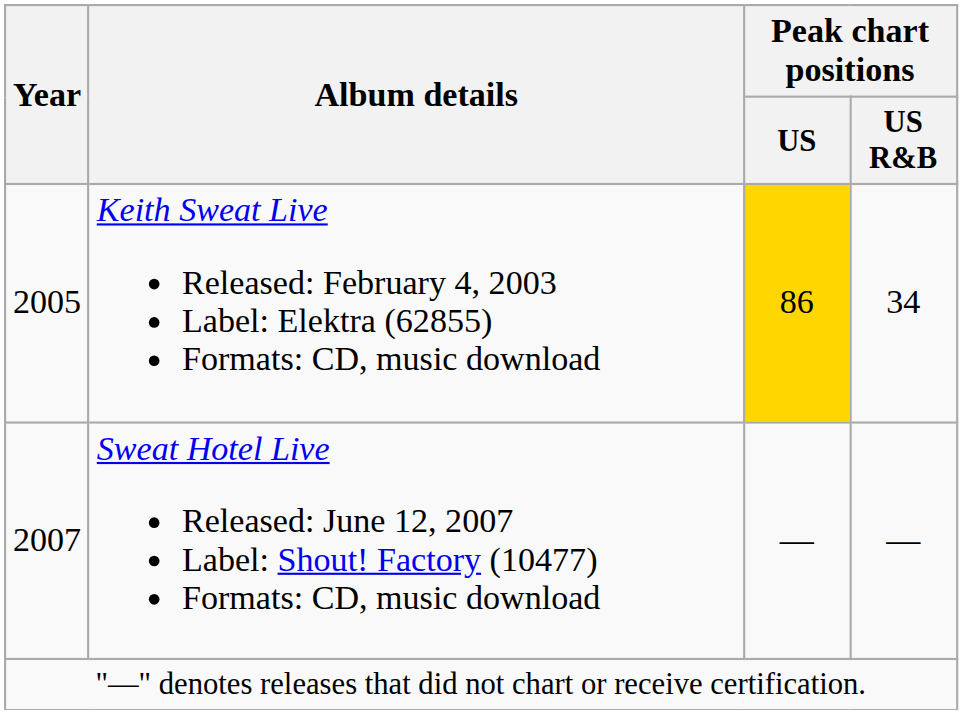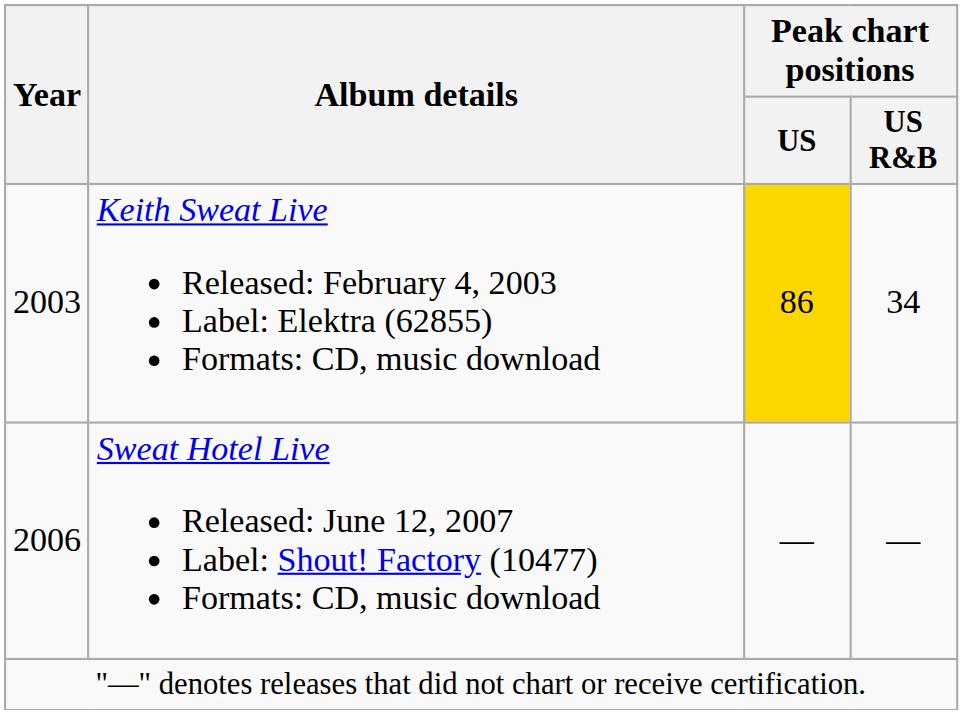(47, 302) 2005 -> (47, 302) 2003
(47, 539) 2007 -> (47, 539) 2006
